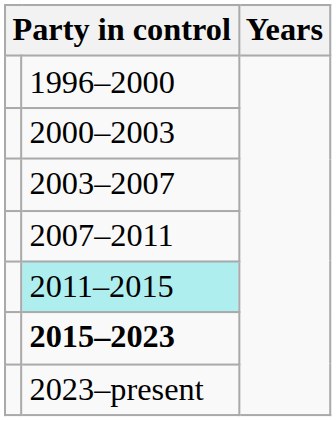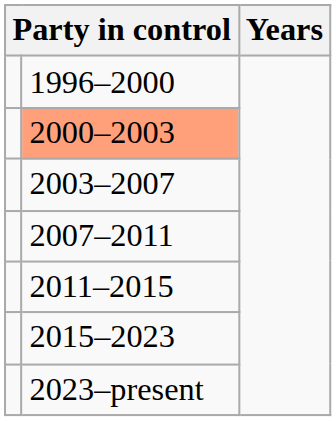(102, 132) no background -> (102, 132) lightsalmon background
(102, 286) paleturquoise background -> (102, 286) no background
(102, 337) bold -> (102, 337) normal
